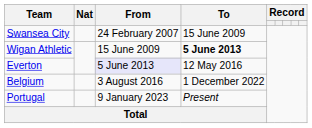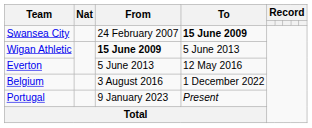(214, 33) normal -> (215, 33) bold
(129, 49) normal -> (129, 49) bold
(212, 49) bold -> (211, 49) normal
(126, 66) lavender background -> (126, 66) no background
